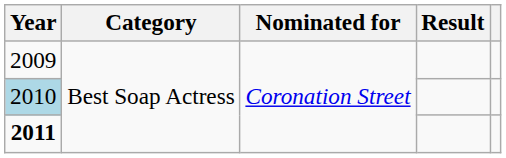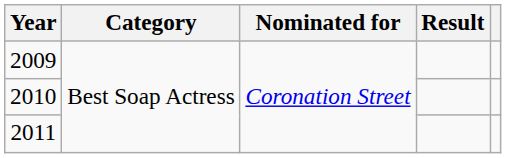(33, 96) lightblue background -> (33, 96) no background
(33, 133) bold -> (33, 133) normal
